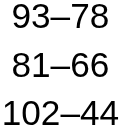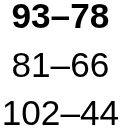(60, 16) normal -> (60, 16) bold
